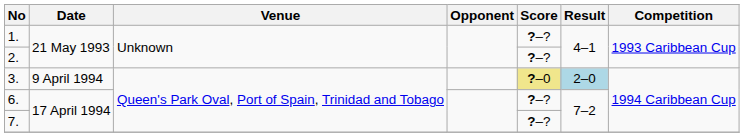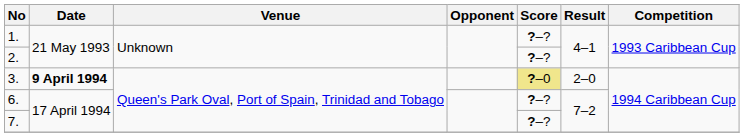(68, 78) normal -> (70, 78) bold
(585, 78) lightblue background -> (585, 78) no background
